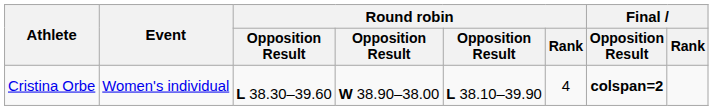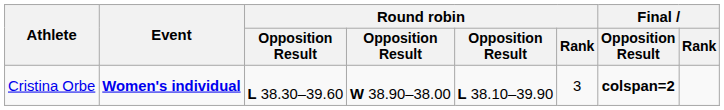(166, 86) normal -> (171, 86) bold
(566, 86) 4 -> (577, 86) 3
